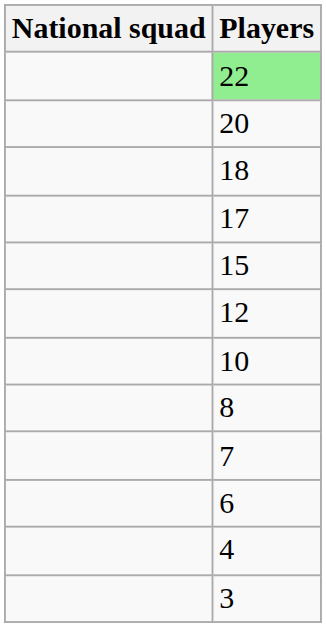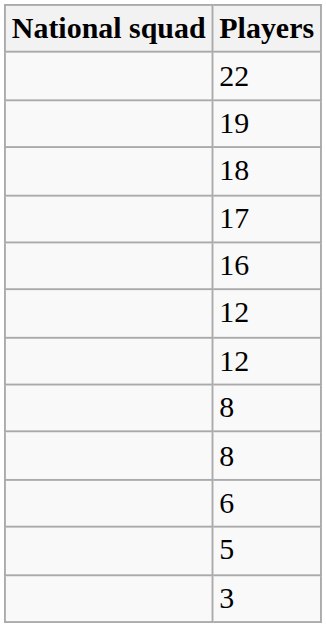(234, 75) lightgreen background -> (234, 75) no background
(234, 123) 20 -> (234, 123) 19
(234, 265) 15 -> (234, 265) 16
(234, 360) 10 -> (234, 360) 12
(227, 455) 7 -> (227, 455) 8
(227, 550) 4 -> (227, 550) 5
